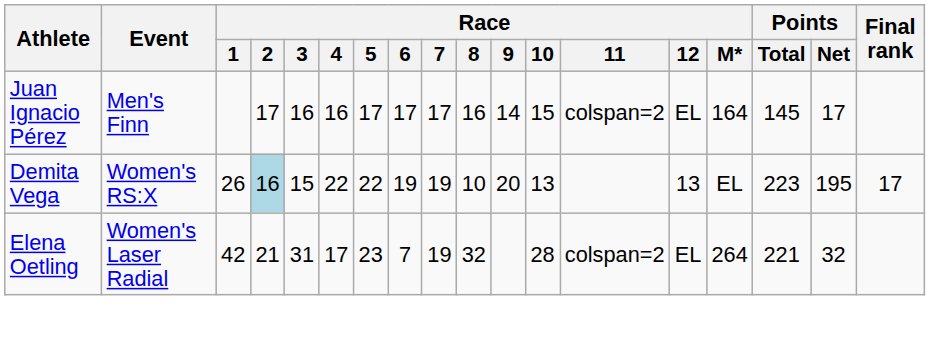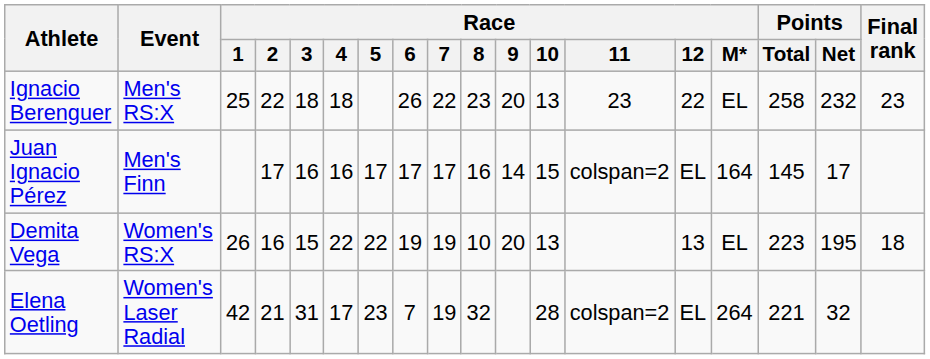+ row: (61, 101)
(268, 184) lightblue background -> (272, 242) no background
(890, 184) 17 -> (893, 242) 18
